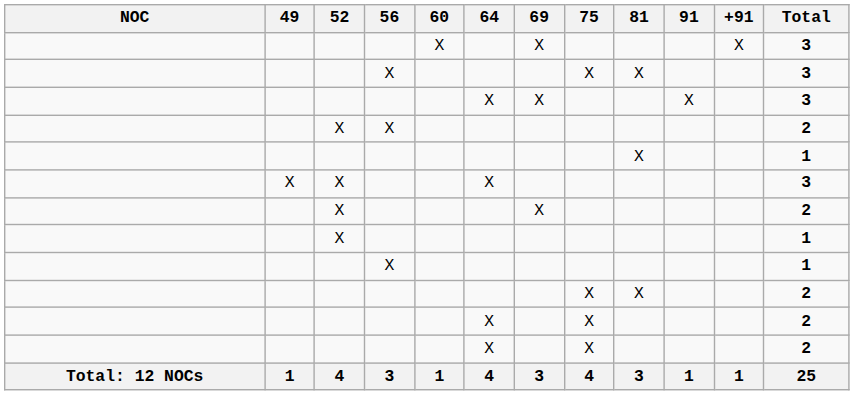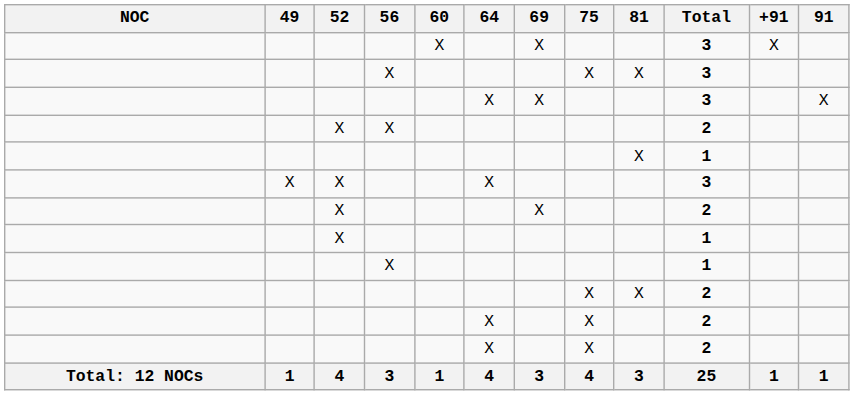columns swapped: (689, 18) <-> (806, 18)
